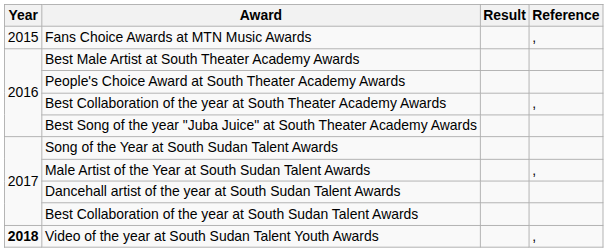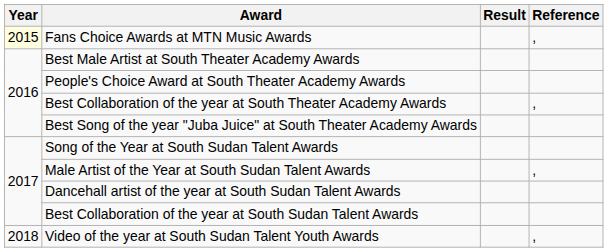(23, 37) no background -> (23, 37) lightyellow background
(23, 236) bold -> (23, 236) normal
